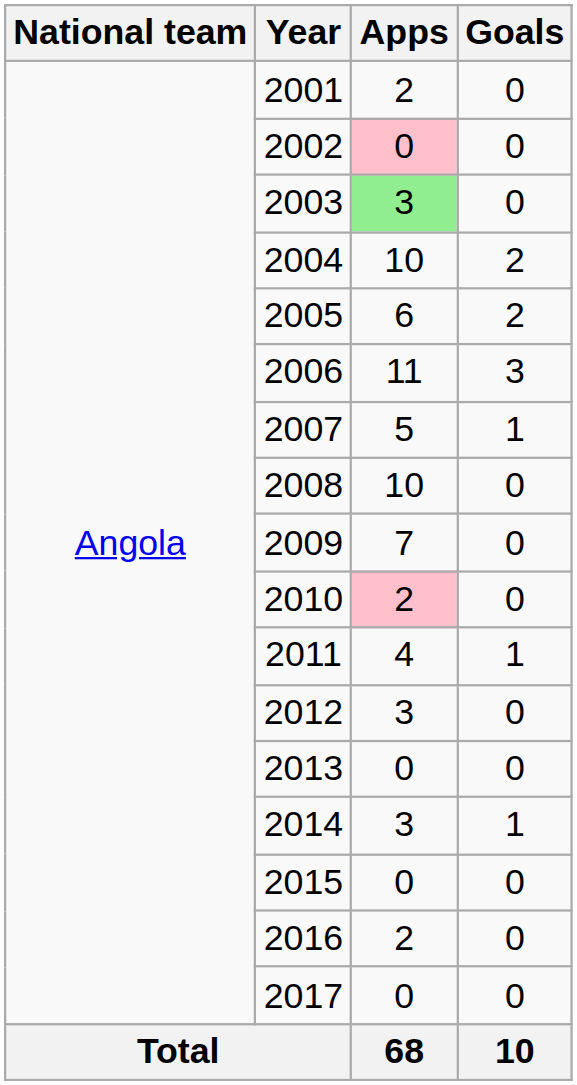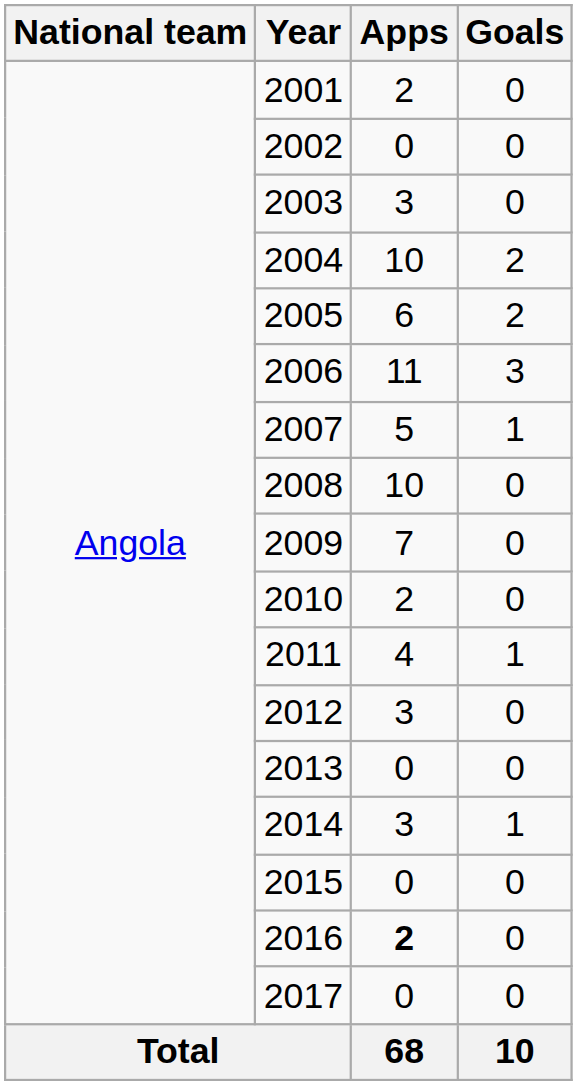(404, 145) pink background -> (404, 145) no background
(404, 202) lightgreen background -> (404, 202) no background
(404, 598) pink background -> (404, 598) no background
(404, 938) normal -> (404, 938) bold
